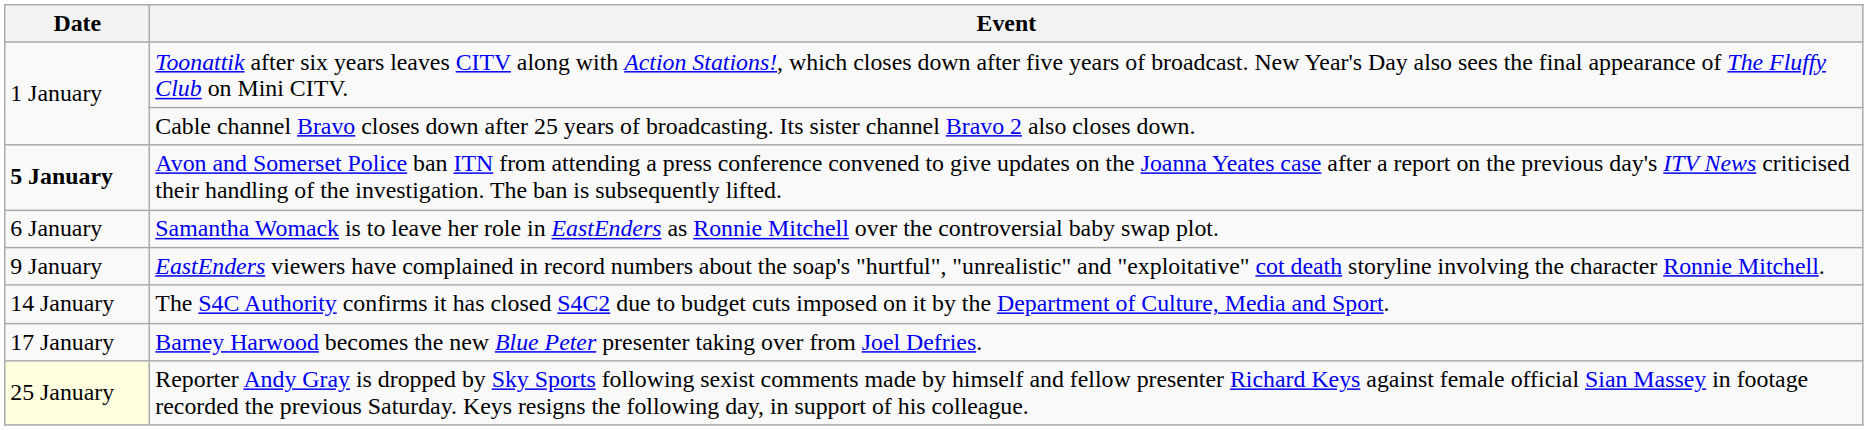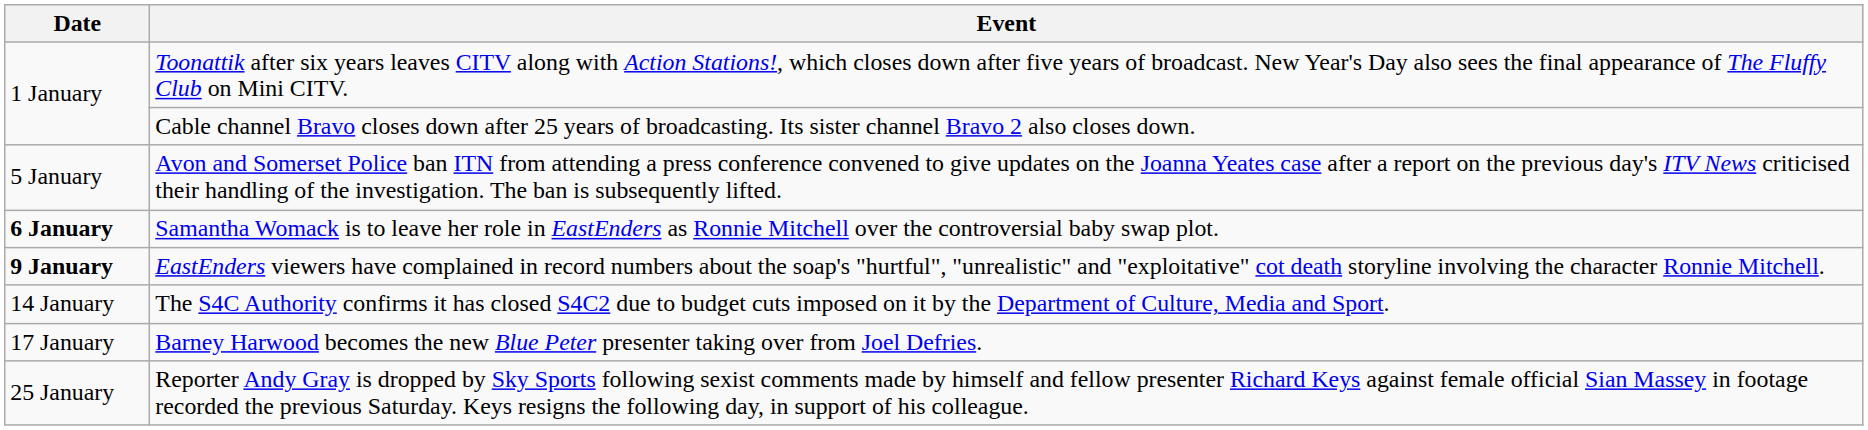(62, 177) bold -> (56, 177) normal
(56, 228) normal -> (62, 228) bold
(56, 266) normal -> (62, 266) bold
(62, 392) lightyellow background -> (62, 392) no background
